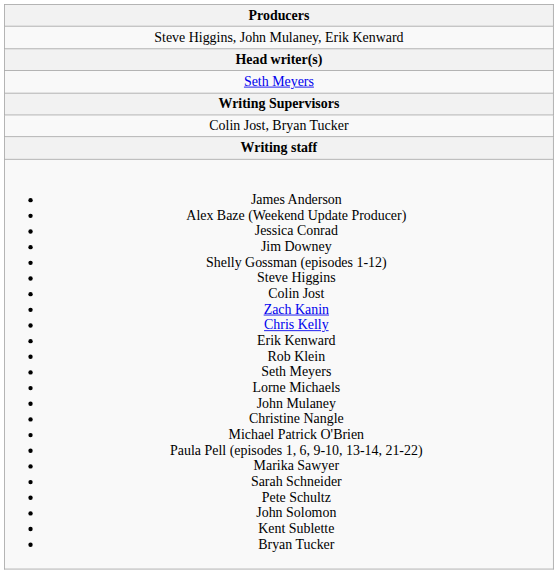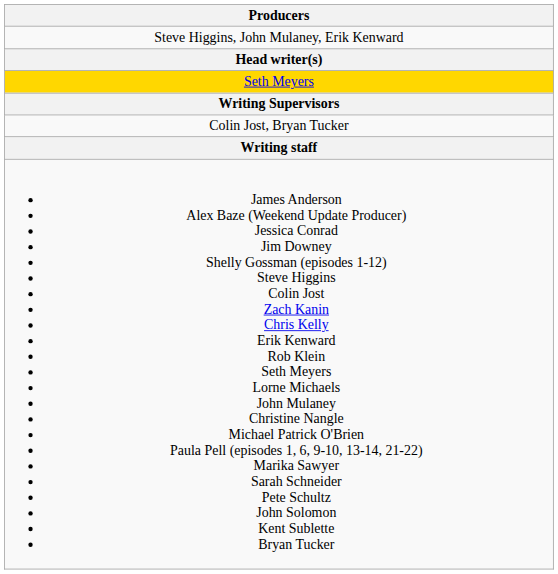(279, 81) no background -> (279, 81) gold background
